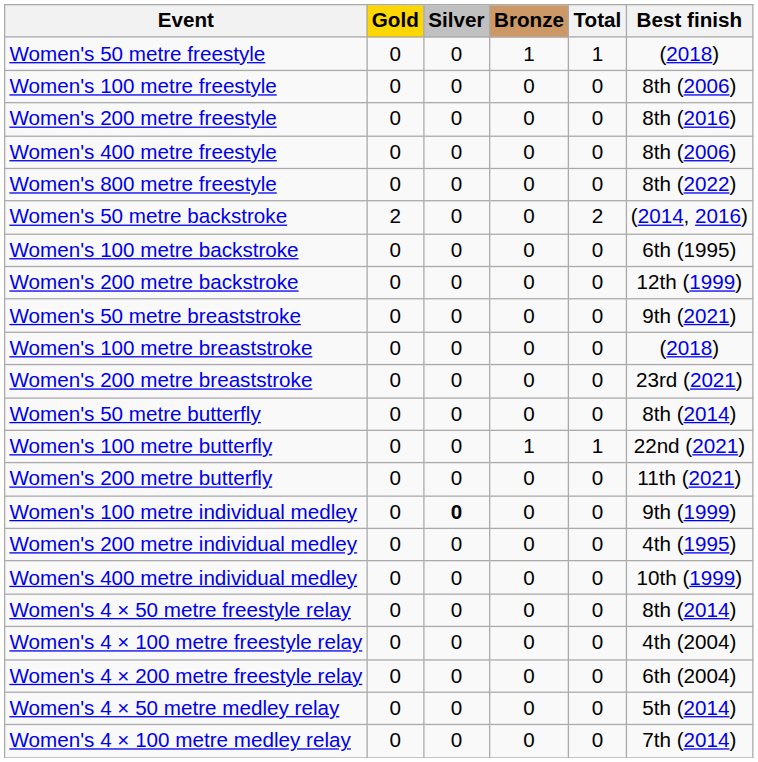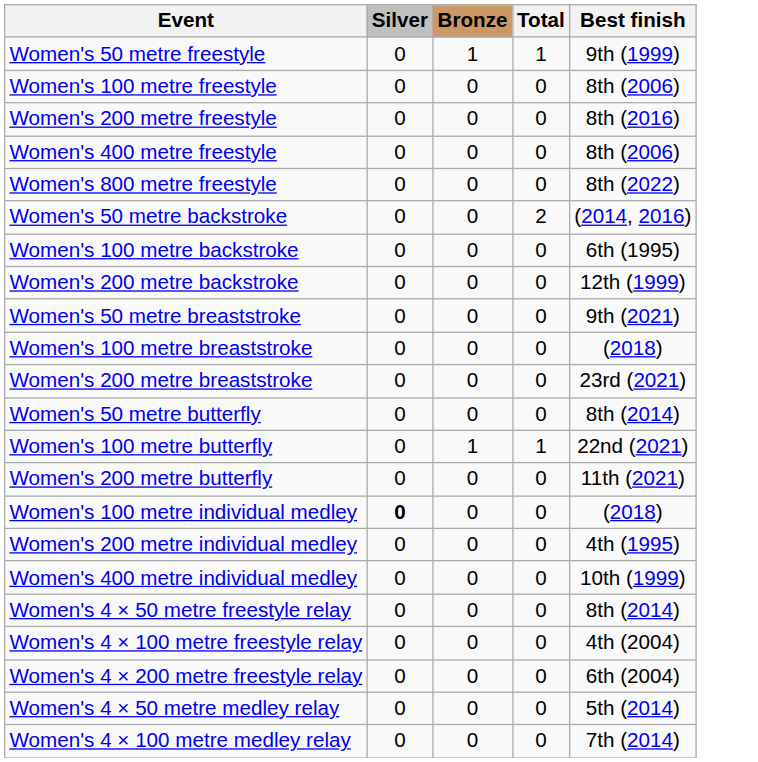- column: (395, 20)
(689, 53) (2018) -> (633, 53) 9th (1999)
(689, 511) 9th (1999) -> (633, 511) (2018)
